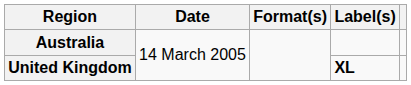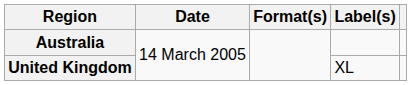(345, 67) bold -> (344, 67) normal
